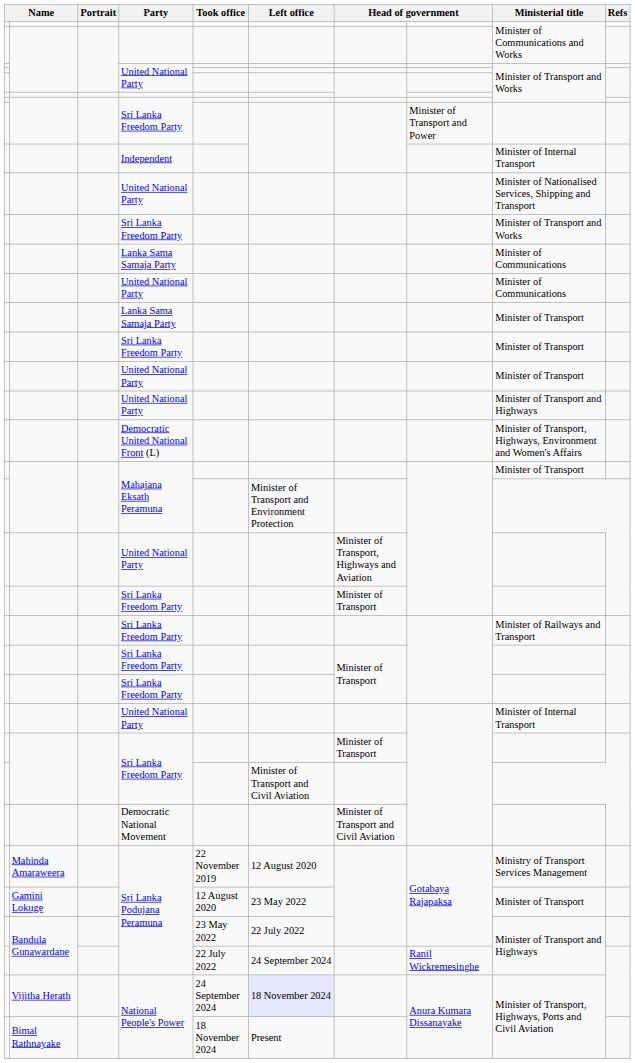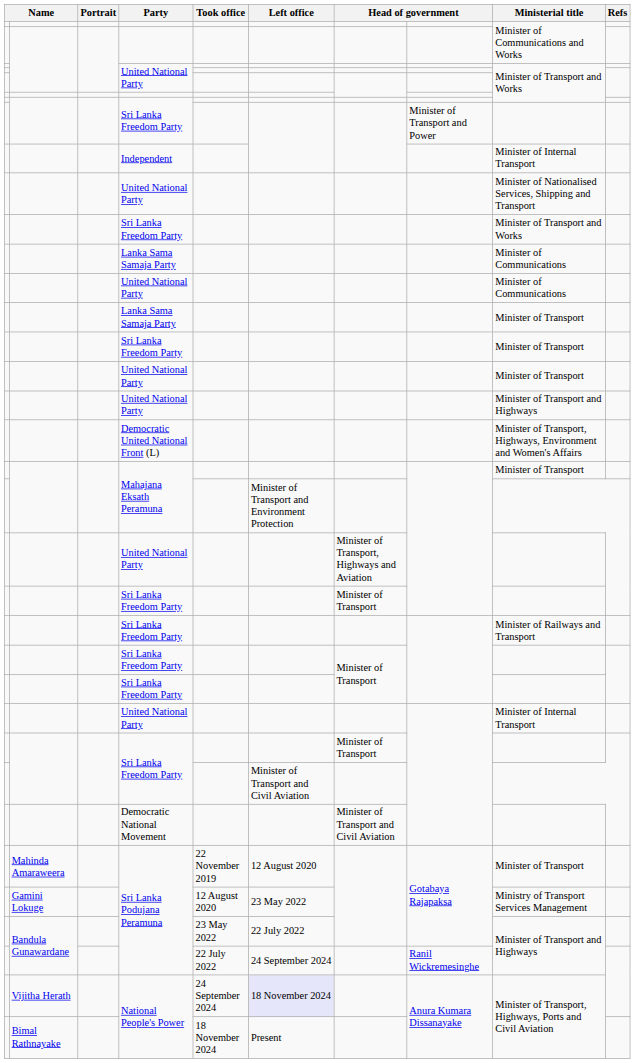(541, 866) Ministry of Transport Services Management -> (540, 866) Minister of Transport
(540, 902) Minister of Transport -> (541, 902) Ministry of Transport Services Management
